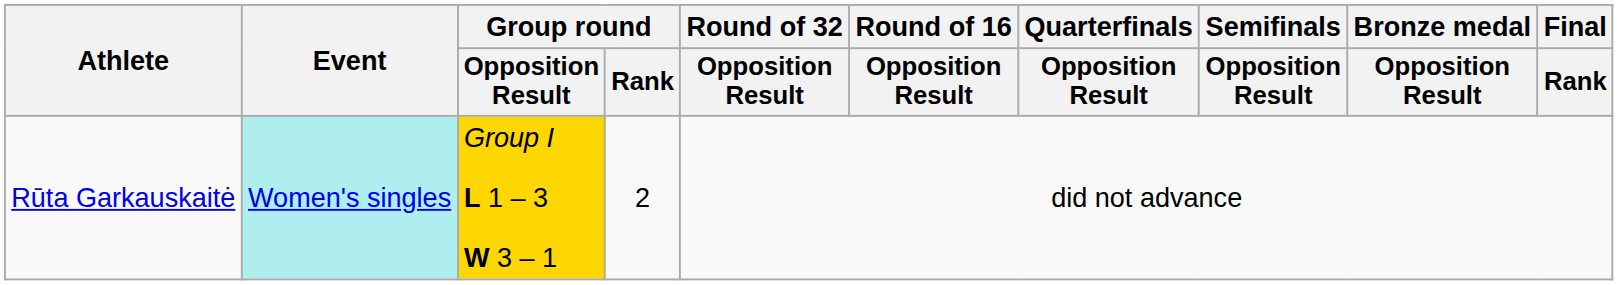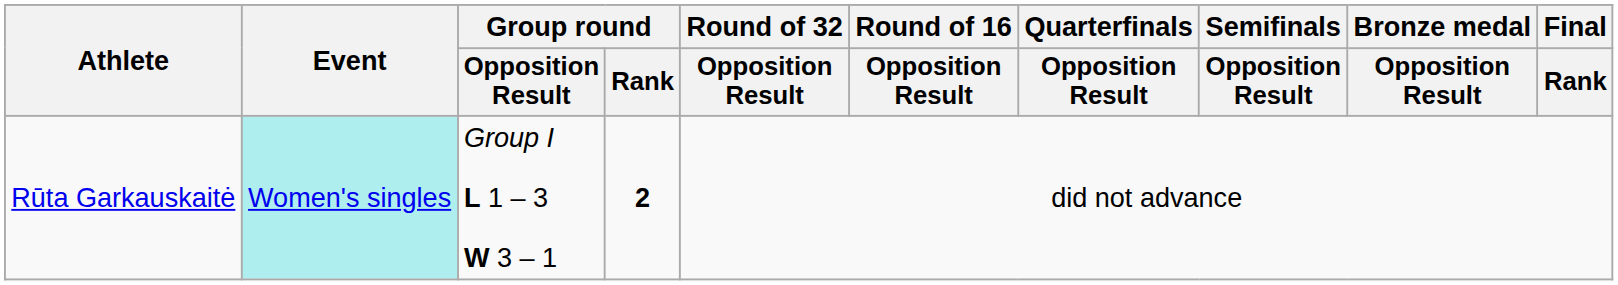(511, 198) gold background -> (511, 198) no background
(643, 198) normal -> (643, 198) bold
